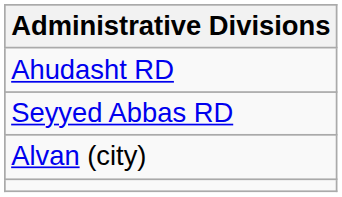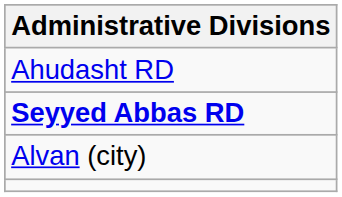(122, 112) normal -> (128, 112) bold
